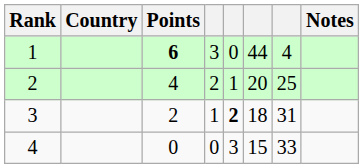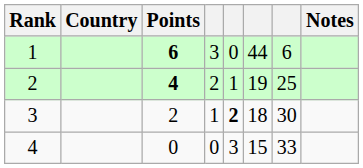(287, 52) 4 -> (287, 52) 6
(173, 83) normal -> (173, 83) bold
(258, 83) 20 -> (258, 83) 19
(287, 115) 31 -> (287, 115) 30
